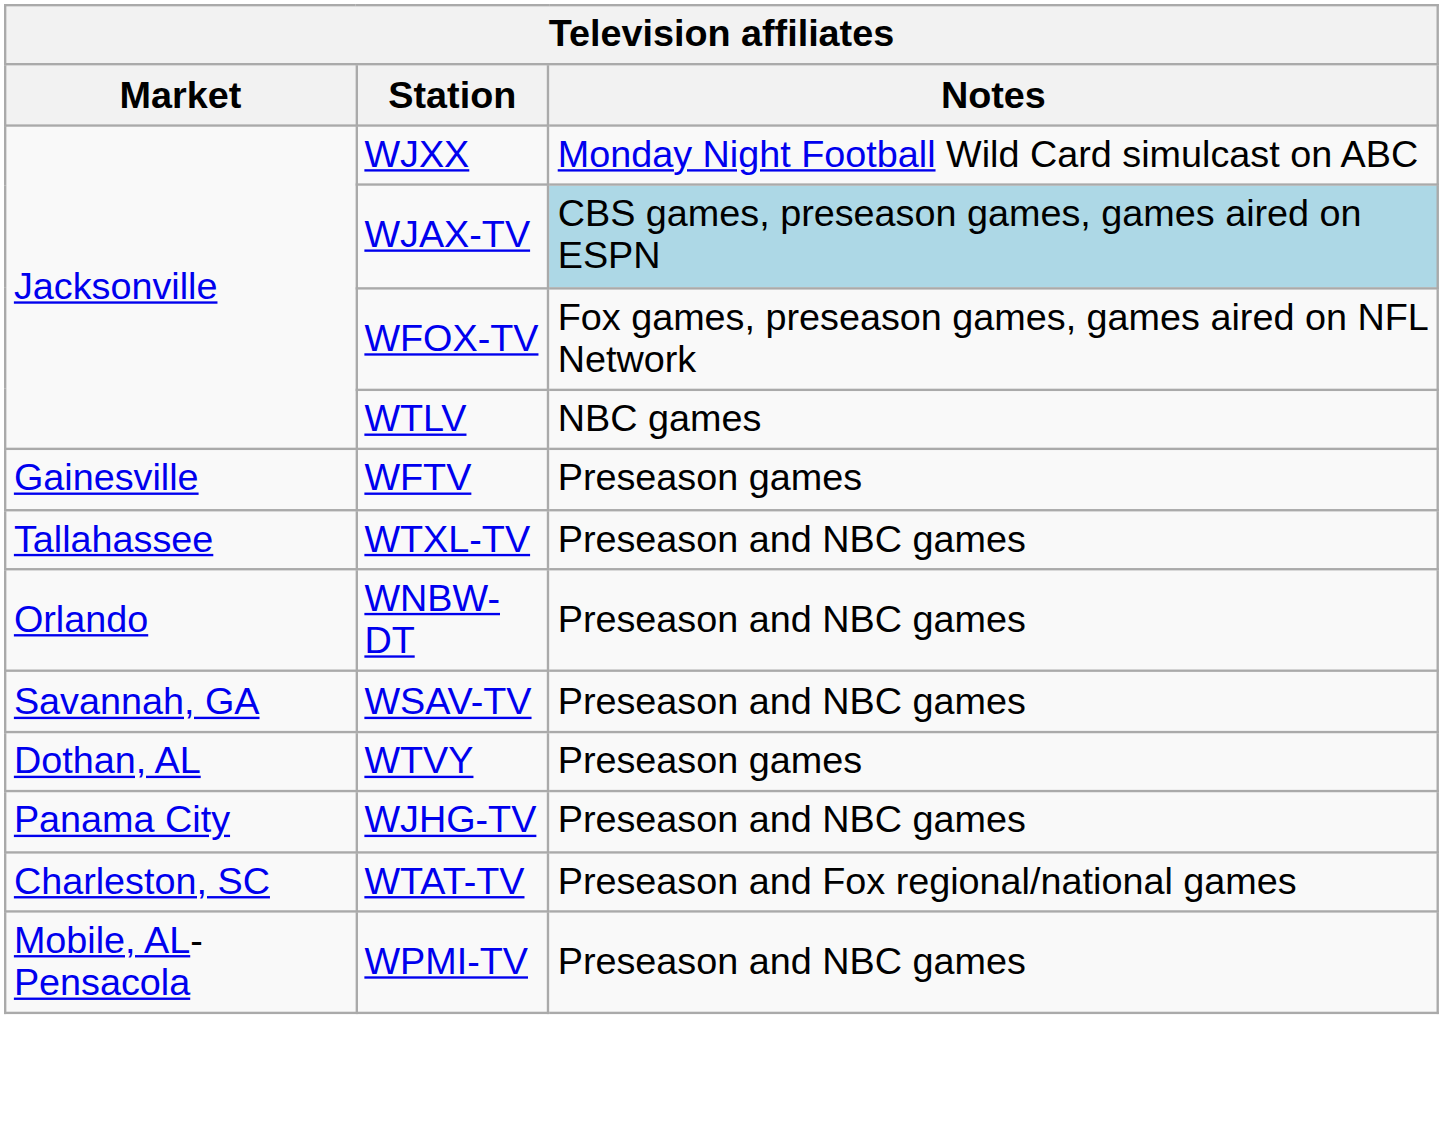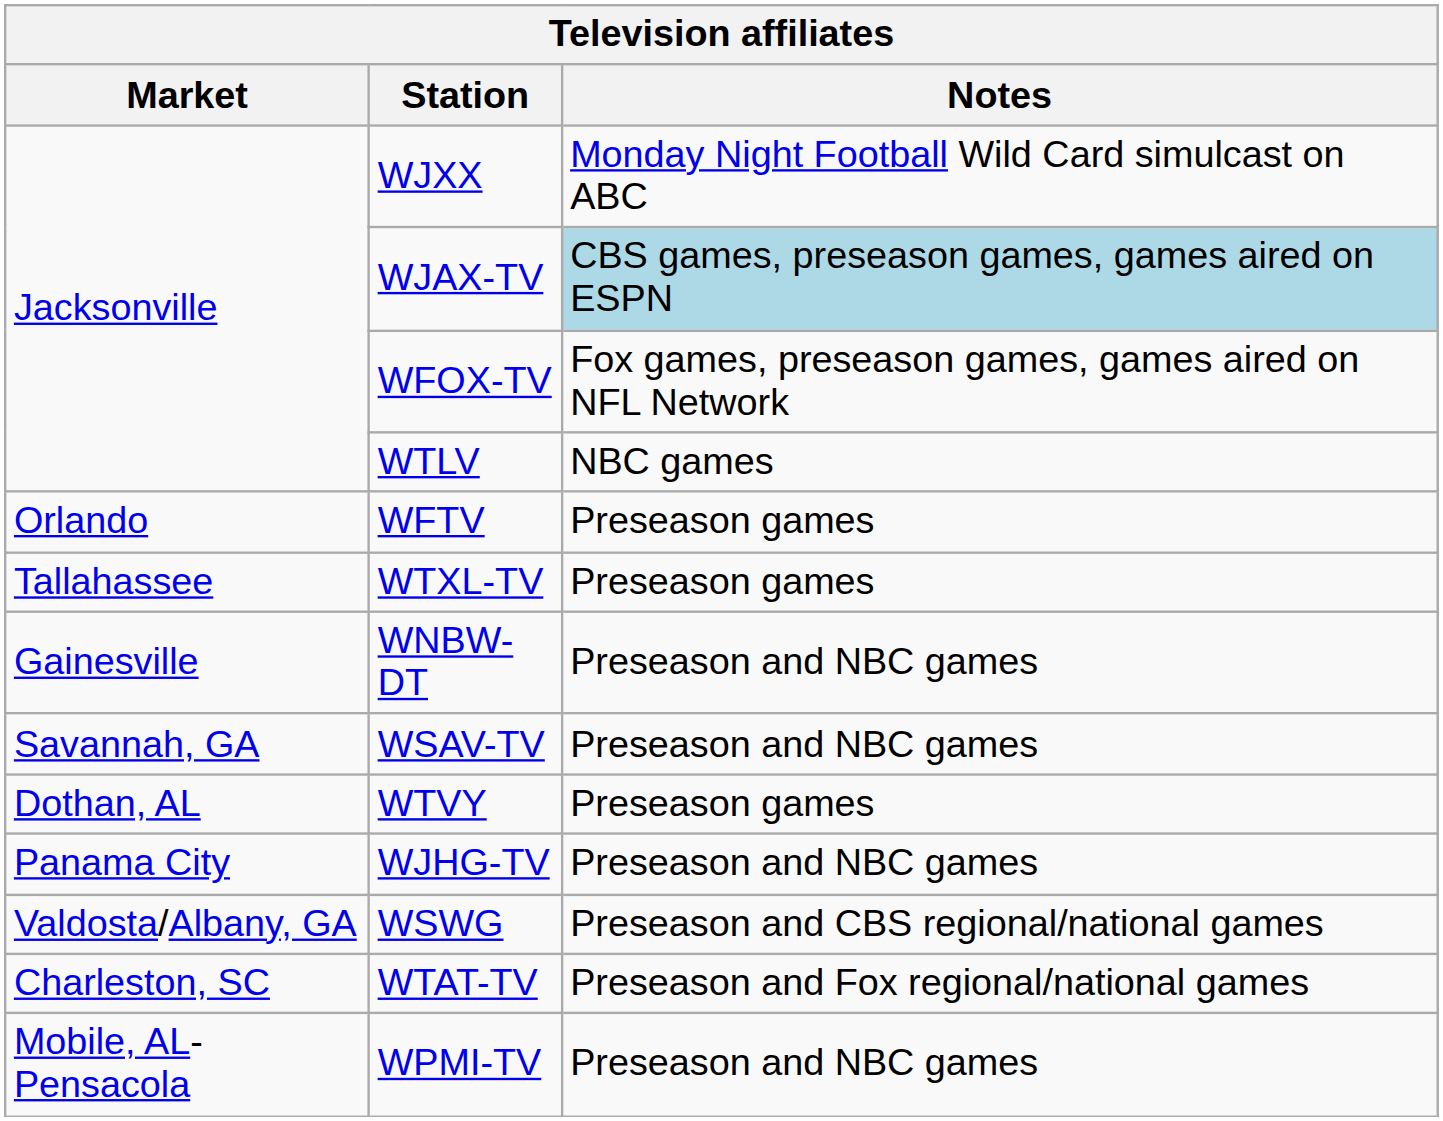(106, 478) Gainesville -> (81, 521) Orlando
(792, 538) Preseason and NBC games -> (722, 581) Preseason games
(81, 619) Orlando -> (106, 662) Gainesville
+ row: (441, 922)
